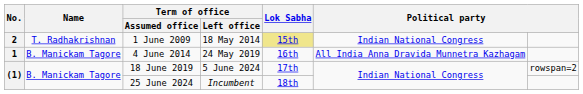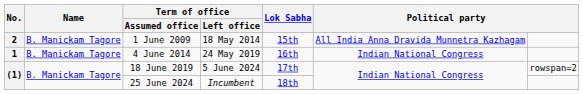(73, 40) T. Radhakrishnan -> (73, 40) B. Manickam Tagore
(288, 40) khaki background -> (288, 40) no background
(420, 40) Indian National Congress -> (420, 40) All India Anna Dravida Munnetra Kazhagam
(420, 54) All India Anna Dravida Munnetra Kazhagam -> (420, 54) Indian National Congress
